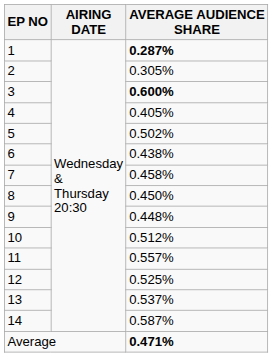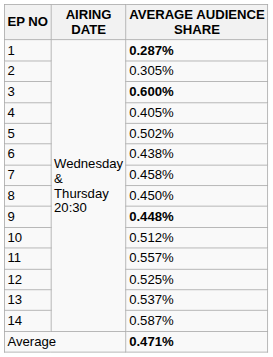(151, 216) normal -> (151, 216) bold
